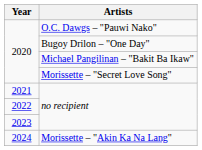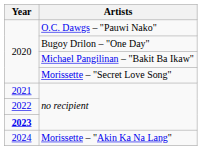(22, 122) normal -> (22, 122) bold
